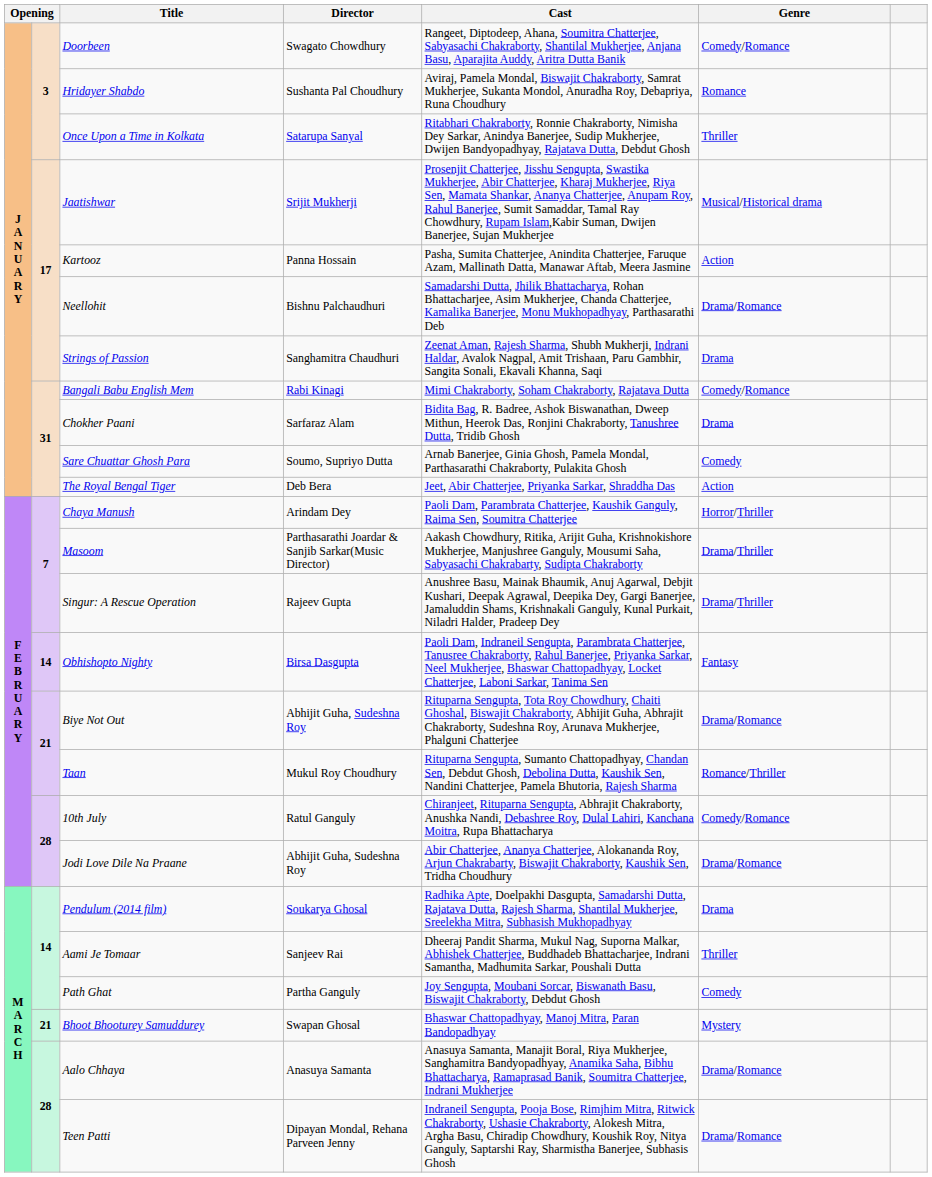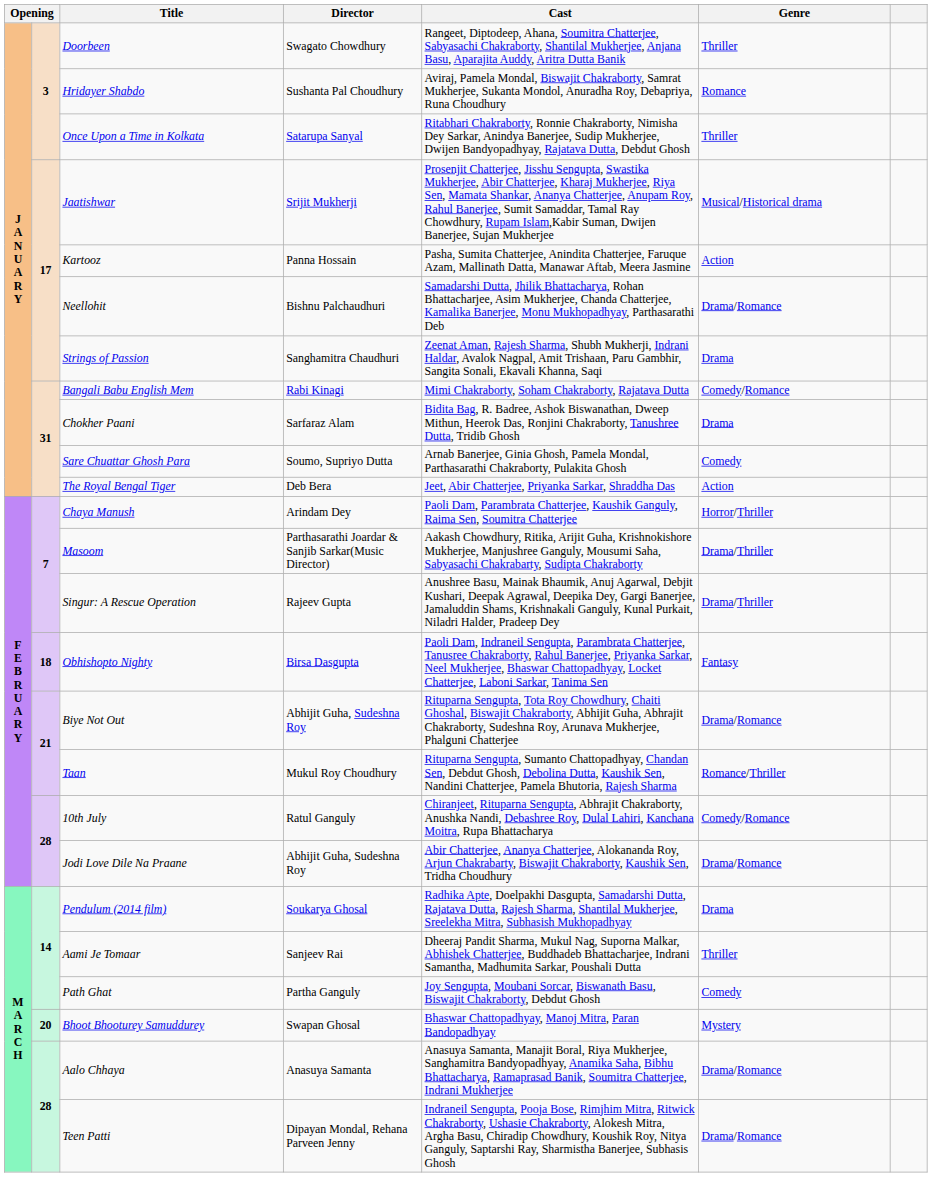(745, 45) Comedy/Romance -> (719, 45) Thriller
(46, 661) 14 -> (46, 661) 18
(46, 1025) 21 -> (46, 1025) 20
